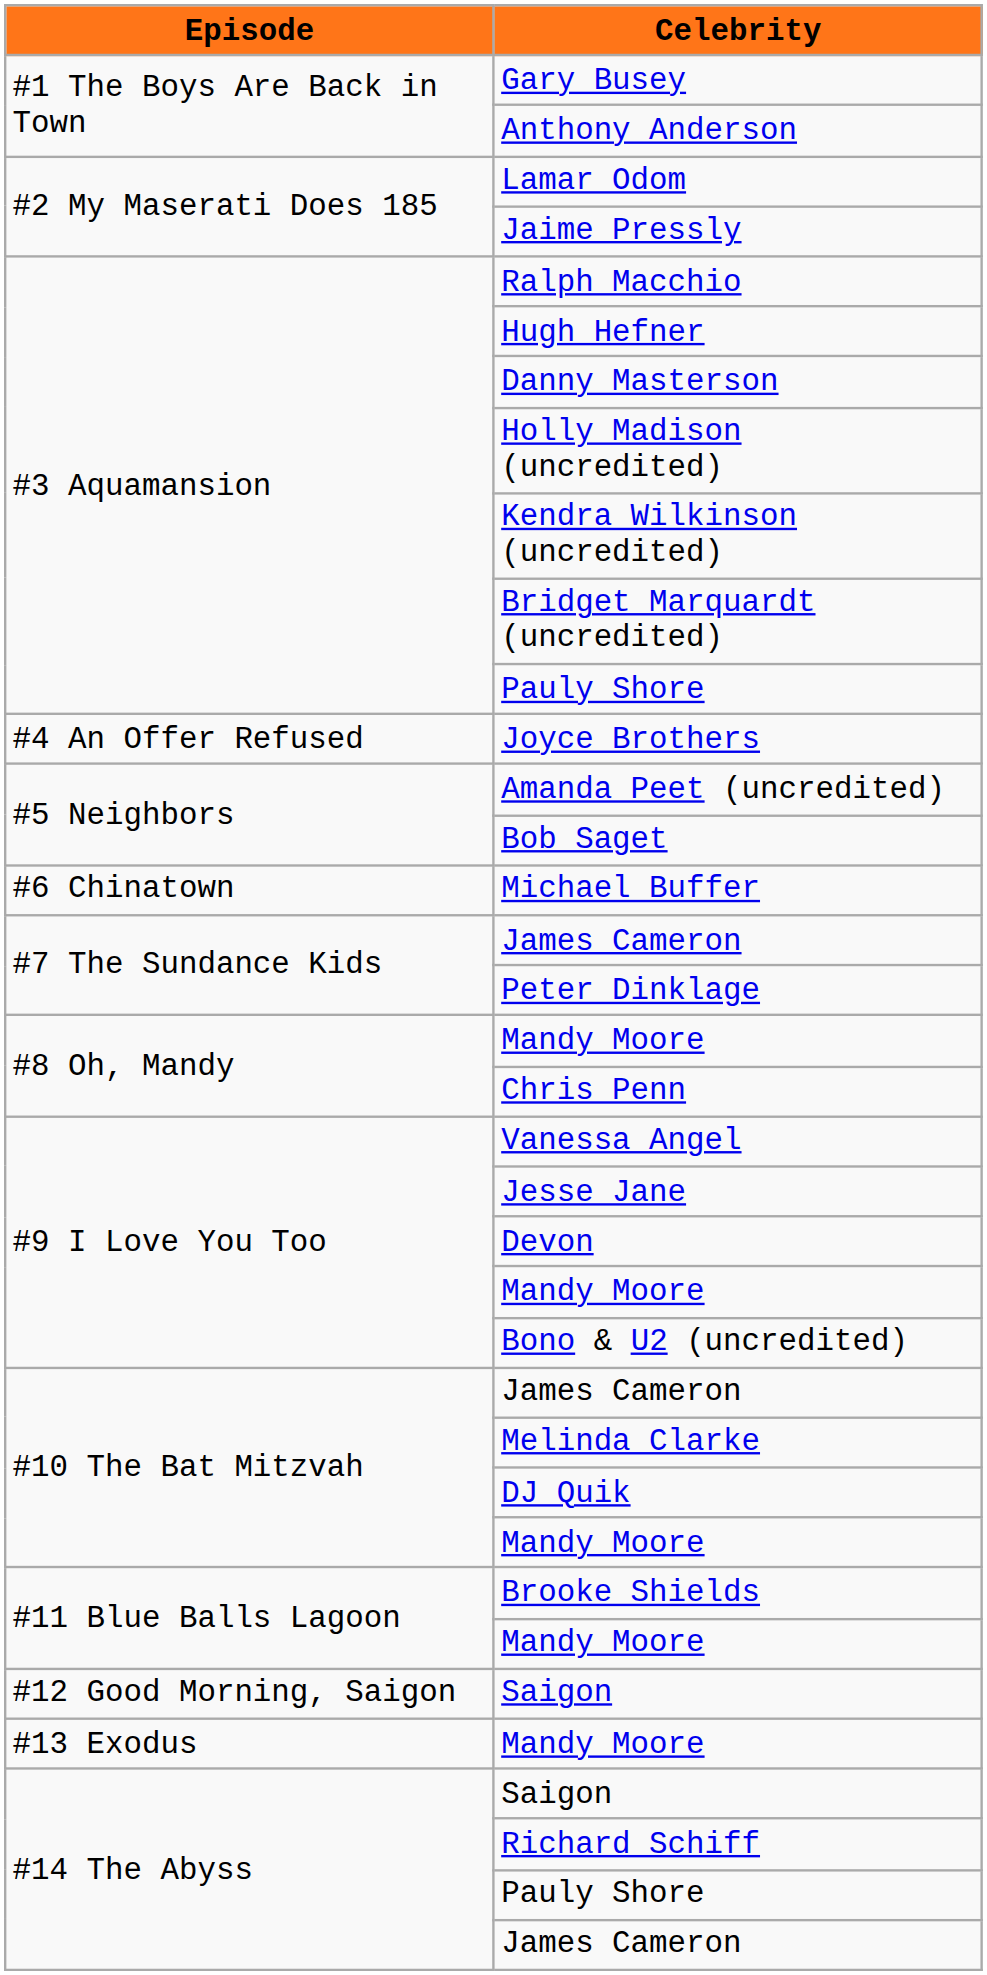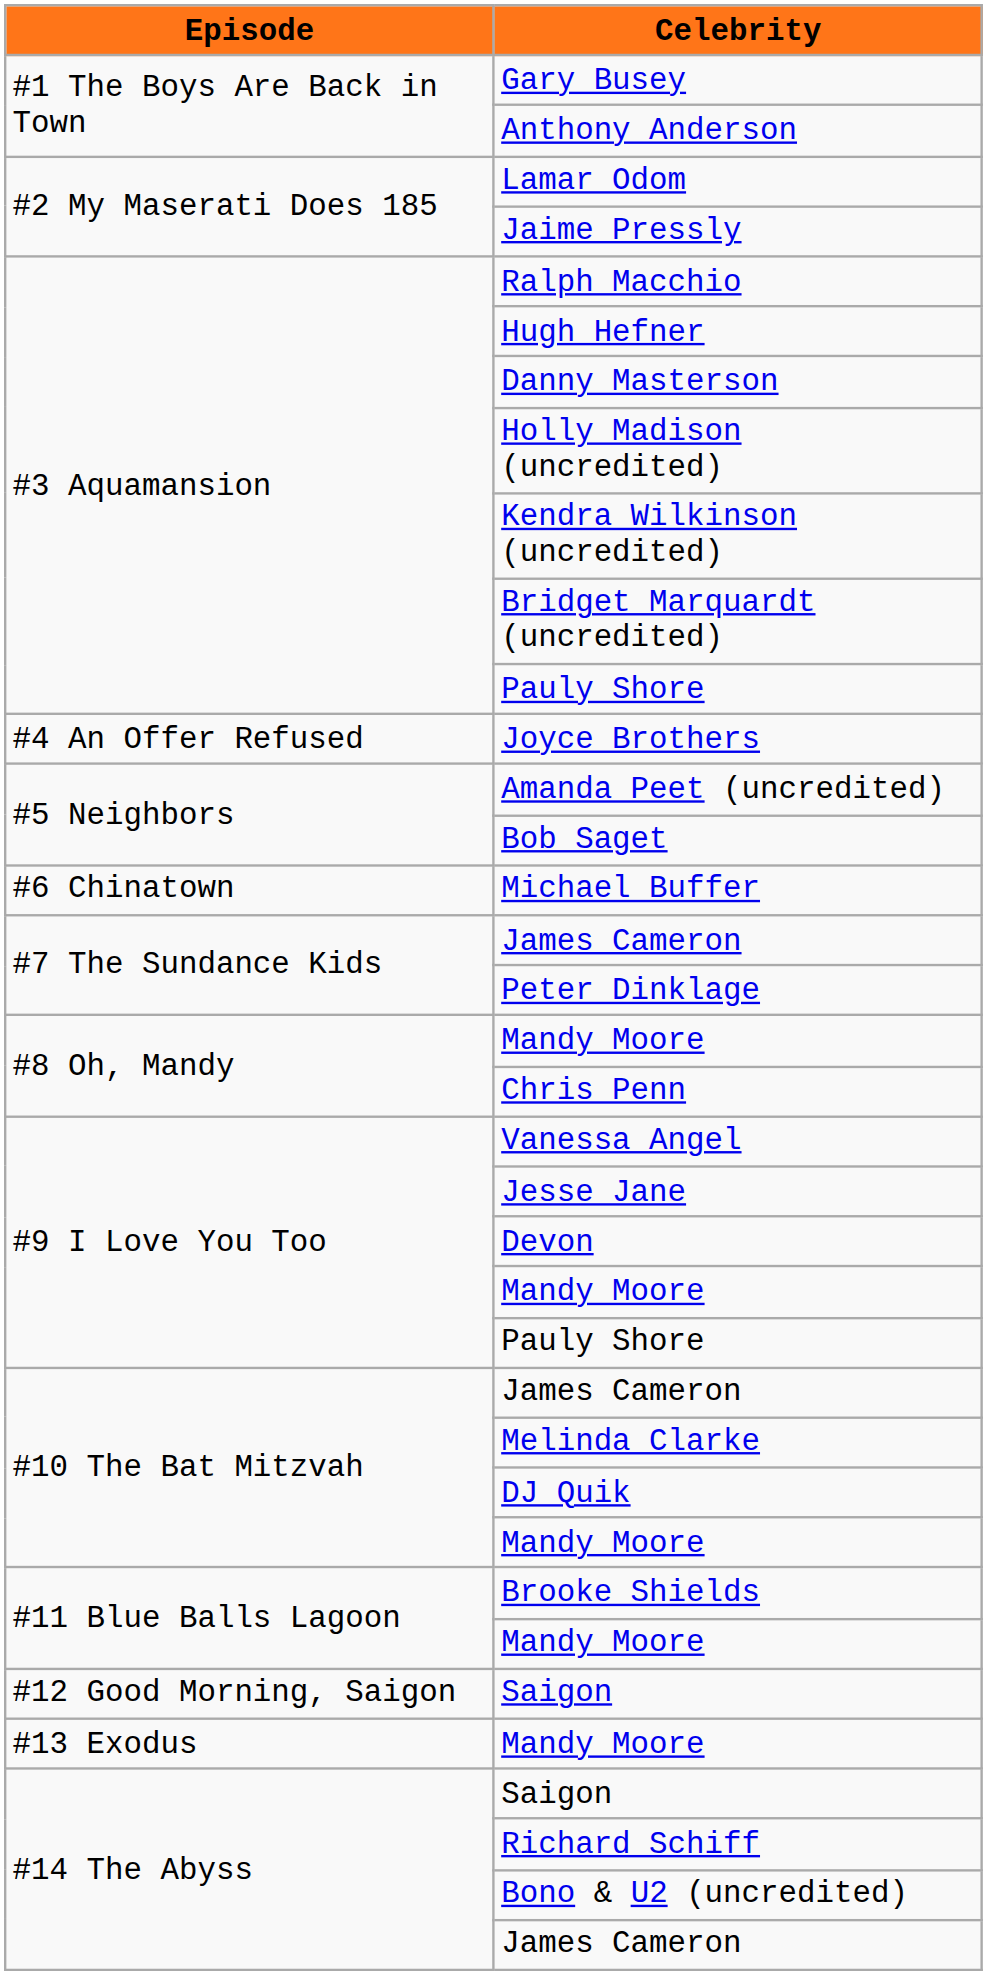(705, 1342) Bono & U2 (uncredited) -> (603, 1342) Pauly Shore
(603, 1894) Pauly Shore -> (705, 1894) Bono & U2 (uncredited)
